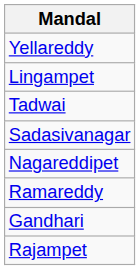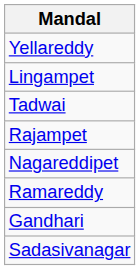(70, 134) Sadasivanagar -> (48, 134) Rajampet
(48, 250) Rajampet -> (70, 250) Sadasivanagar
